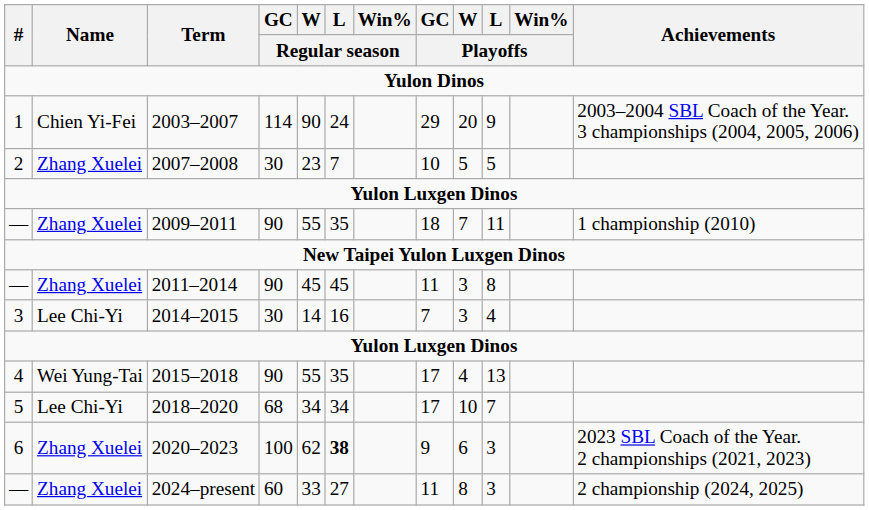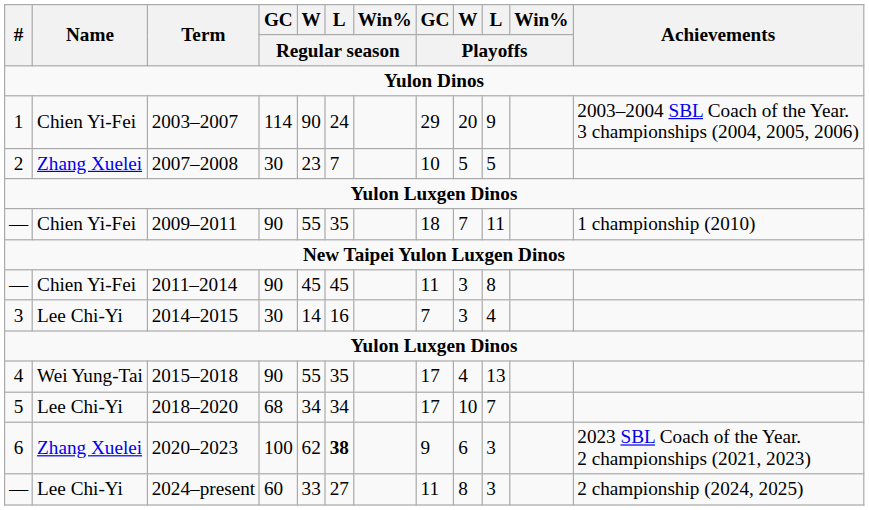(90, 224) Zhang Xuelei -> (87, 224) Chien Yi-Fei
(90, 284) Zhang Xuelei -> (87, 284) Chien Yi-Fei
(90, 489) Zhang Xuelei -> (80, 489) Lee Chi-Yi
